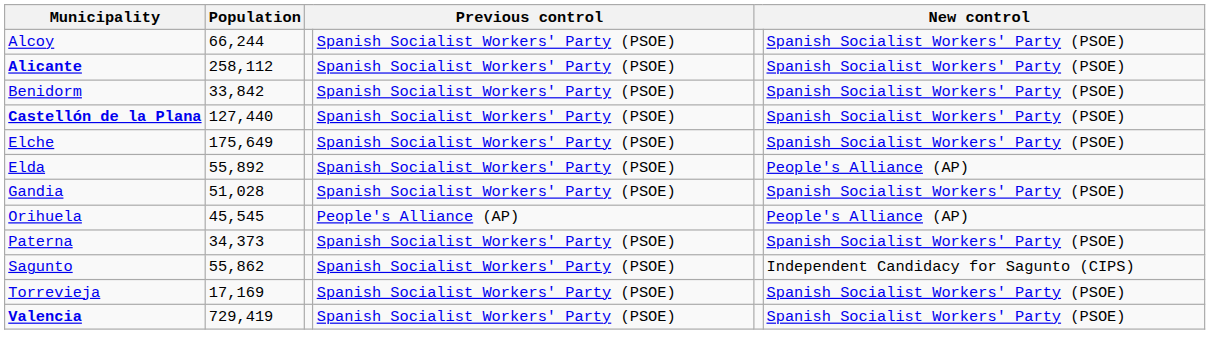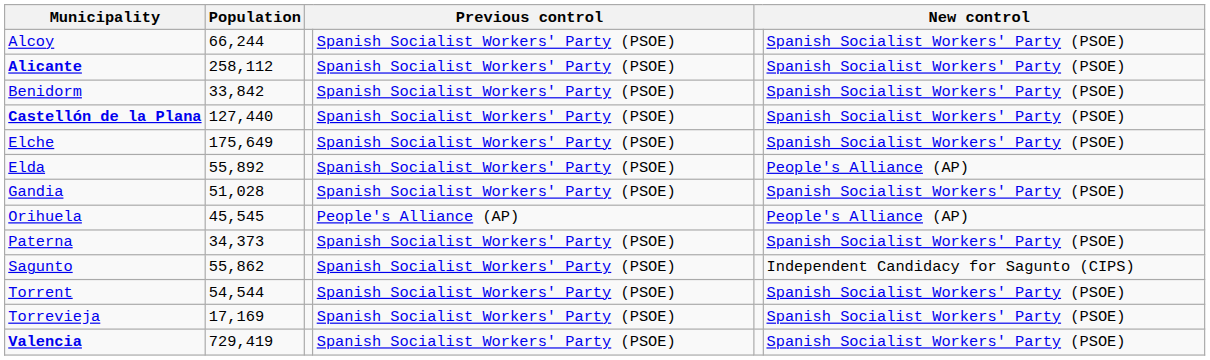+ row: (40, 292)
